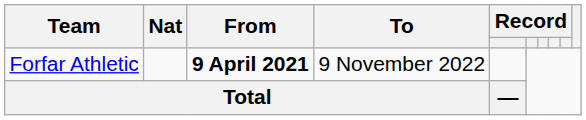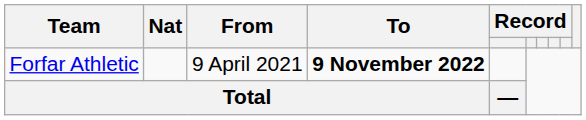(250, 64) bold -> (247, 64) normal
(402, 64) normal -> (398, 64) bold
